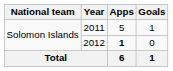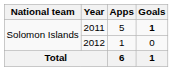(152, 27) normal -> (152, 27) bold
(122, 43) bold -> (122, 43) normal
